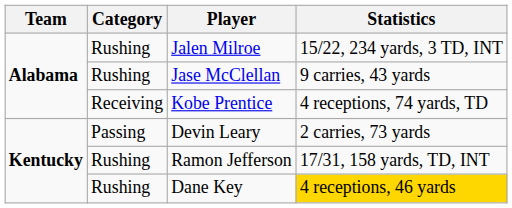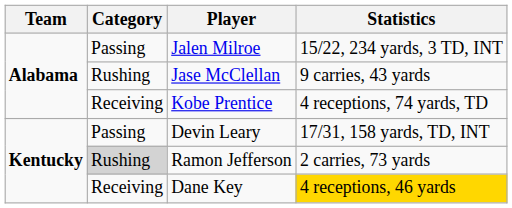(121, 47) Rushing -> (118, 47) Passing
(365, 132) 2 carries, 73 yards -> (395, 132) 17/31, 158 yards, TD, INT
(121, 160) no background -> (121, 160) lightgrey background
(395, 160) 17/31, 158 yards, TD, INT -> (365, 160) 2 carries, 73 yards
(121, 188) Rushing -> (127, 188) Receiving
